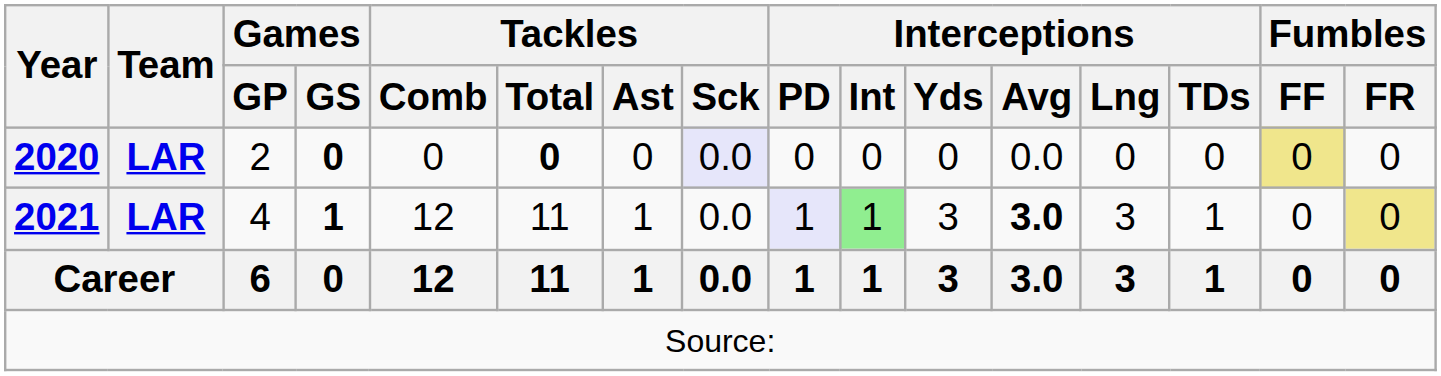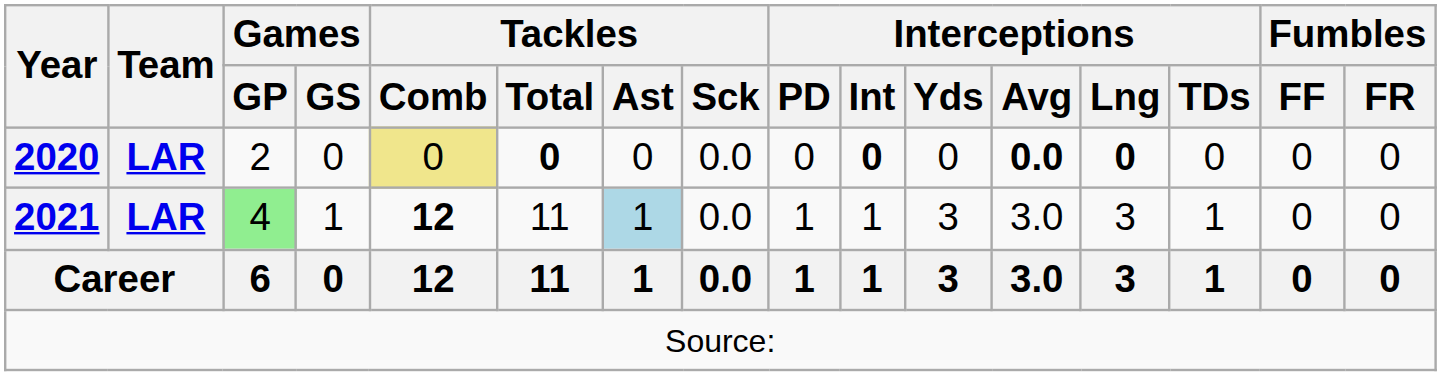(333, 156) bold -> (333, 156) normal
(433, 156) no background -> (433, 156) khaki background
(726, 156) lavender background -> (726, 156) no background
(872, 156) normal -> (872, 156) bold
(1037, 156) normal -> (1037, 156) bold
(1125, 156) normal -> (1125, 156) bold
(1302, 156) khaki background -> (1302, 156) no background
(260, 217) no background -> (260, 217) lightgreen background
(333, 217) bold -> (333, 217) normal
(433, 217) normal -> (433, 217) bold
(643, 217) no background -> (643, 217) lightblue background
(804, 217) lavender background -> (804, 217) no background
(872, 217) lightgreen background -> (872, 217) no background
(1037, 217) bold -> (1037, 217) normal
(1390, 217) khaki background -> (1390, 217) no background
